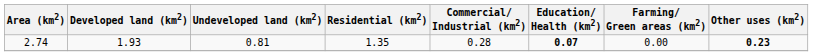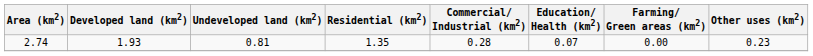(566, 42) bold -> (566, 42) normal
(758, 42) bold -> (758, 42) normal
